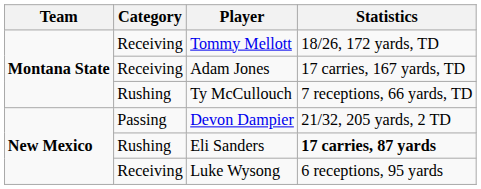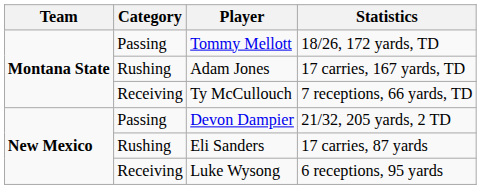(150, 43) Receiving -> (142, 43) Passing
(150, 68) Receiving -> (144, 68) Rushing
(144, 94) Rushing -> (150, 94) Receiving
(369, 145) bold -> (365, 145) normal
